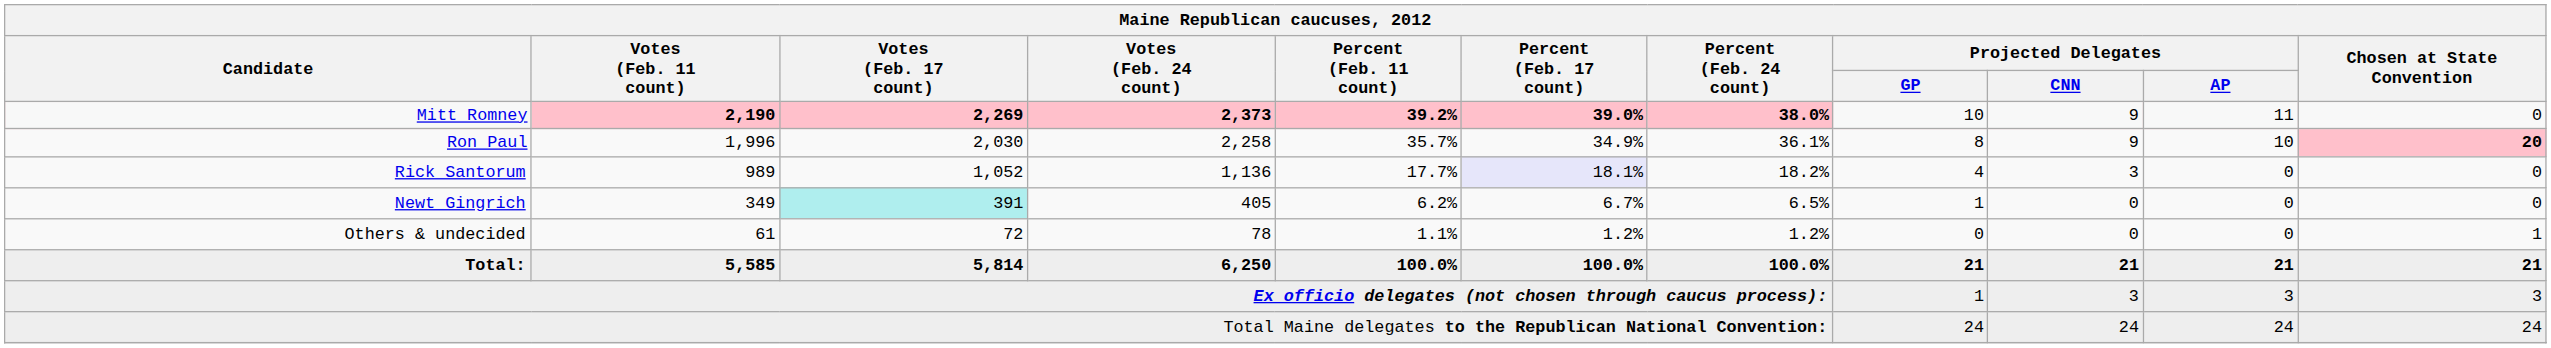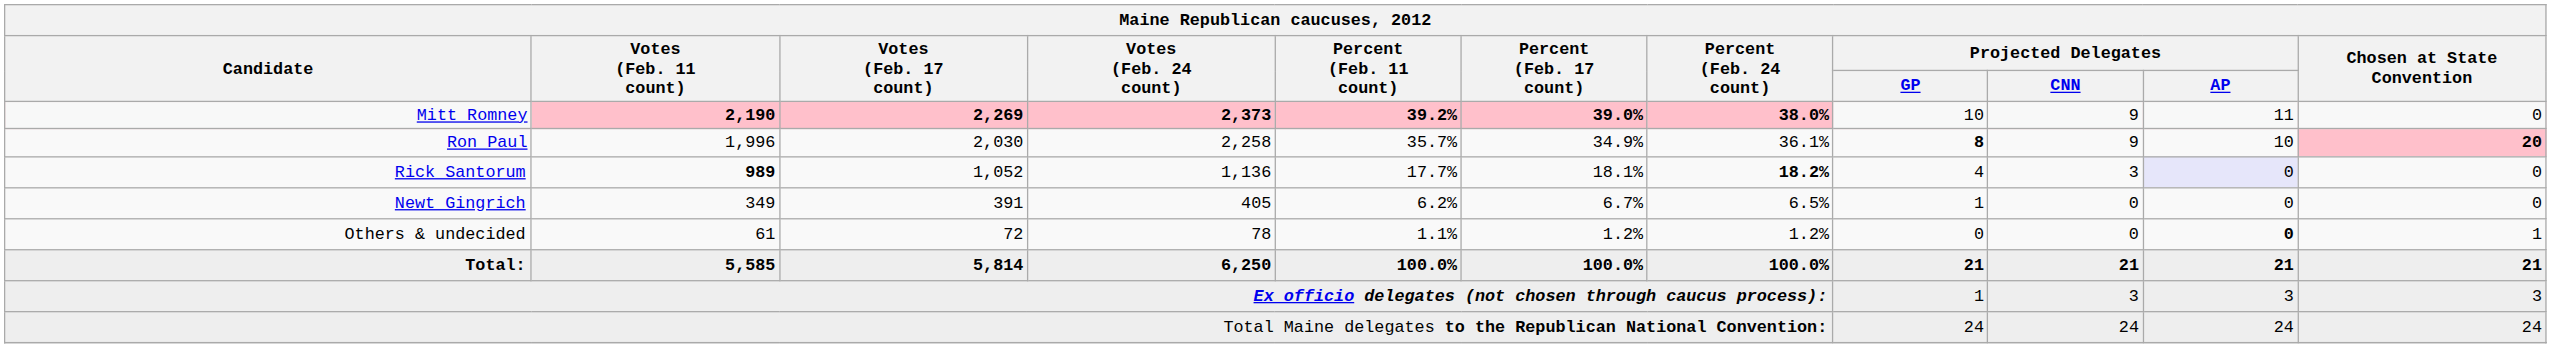(1979, 143) normal -> (1979, 143) bold
(760, 172) normal -> (760, 172) bold
(1618, 172) lavender background -> (1618, 172) no background
(1804, 172) normal -> (1804, 172) bold
(2289, 172) no background -> (2289, 172) lavender background
(1008, 203) paleturquoise background -> (1008, 203) no background
(2289, 234) normal -> (2289, 234) bold
